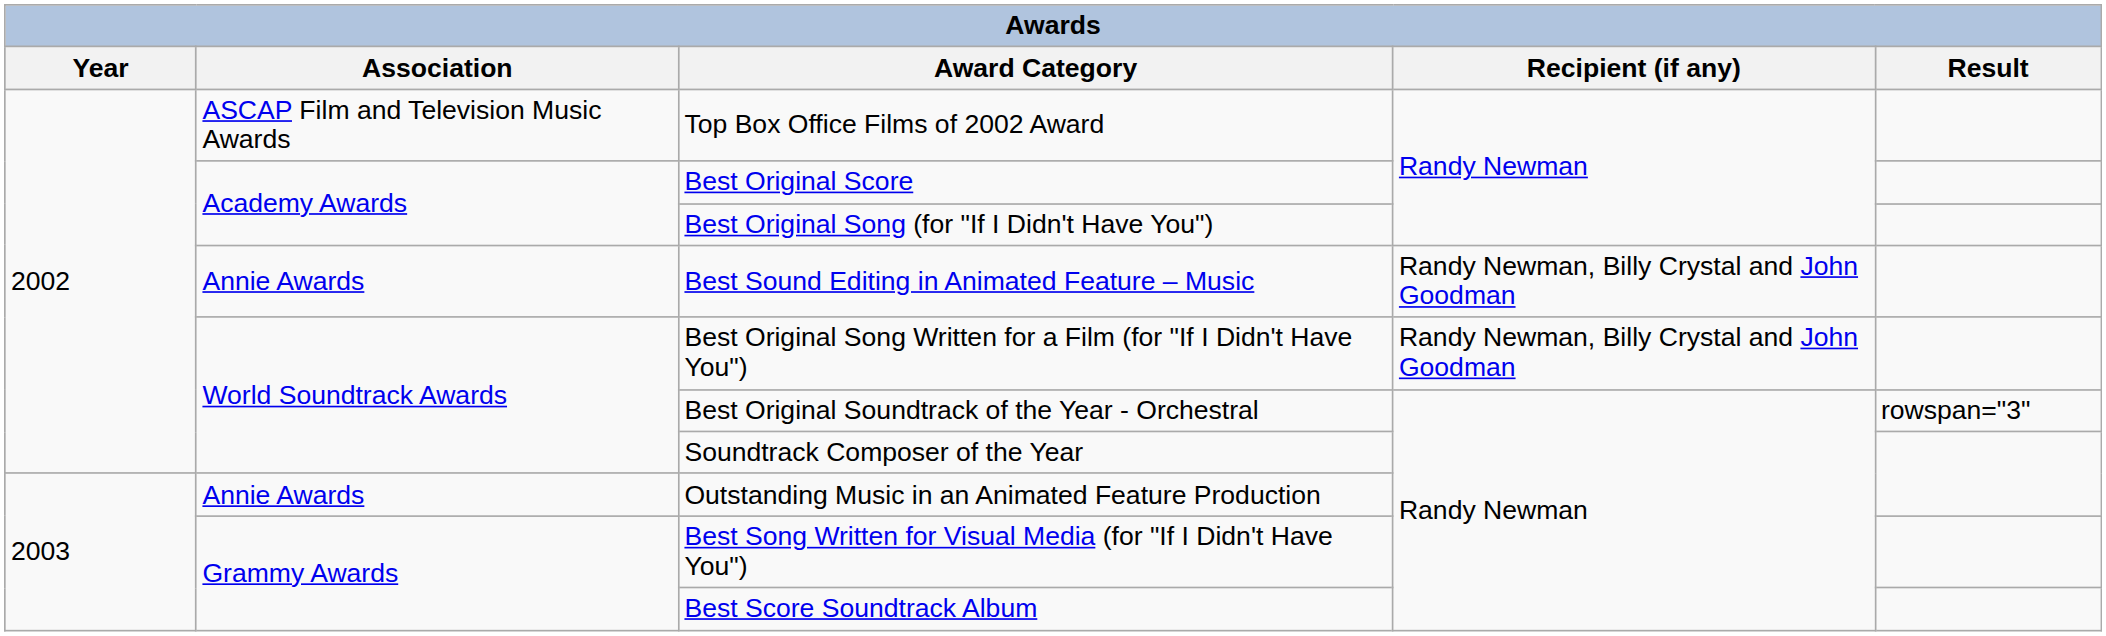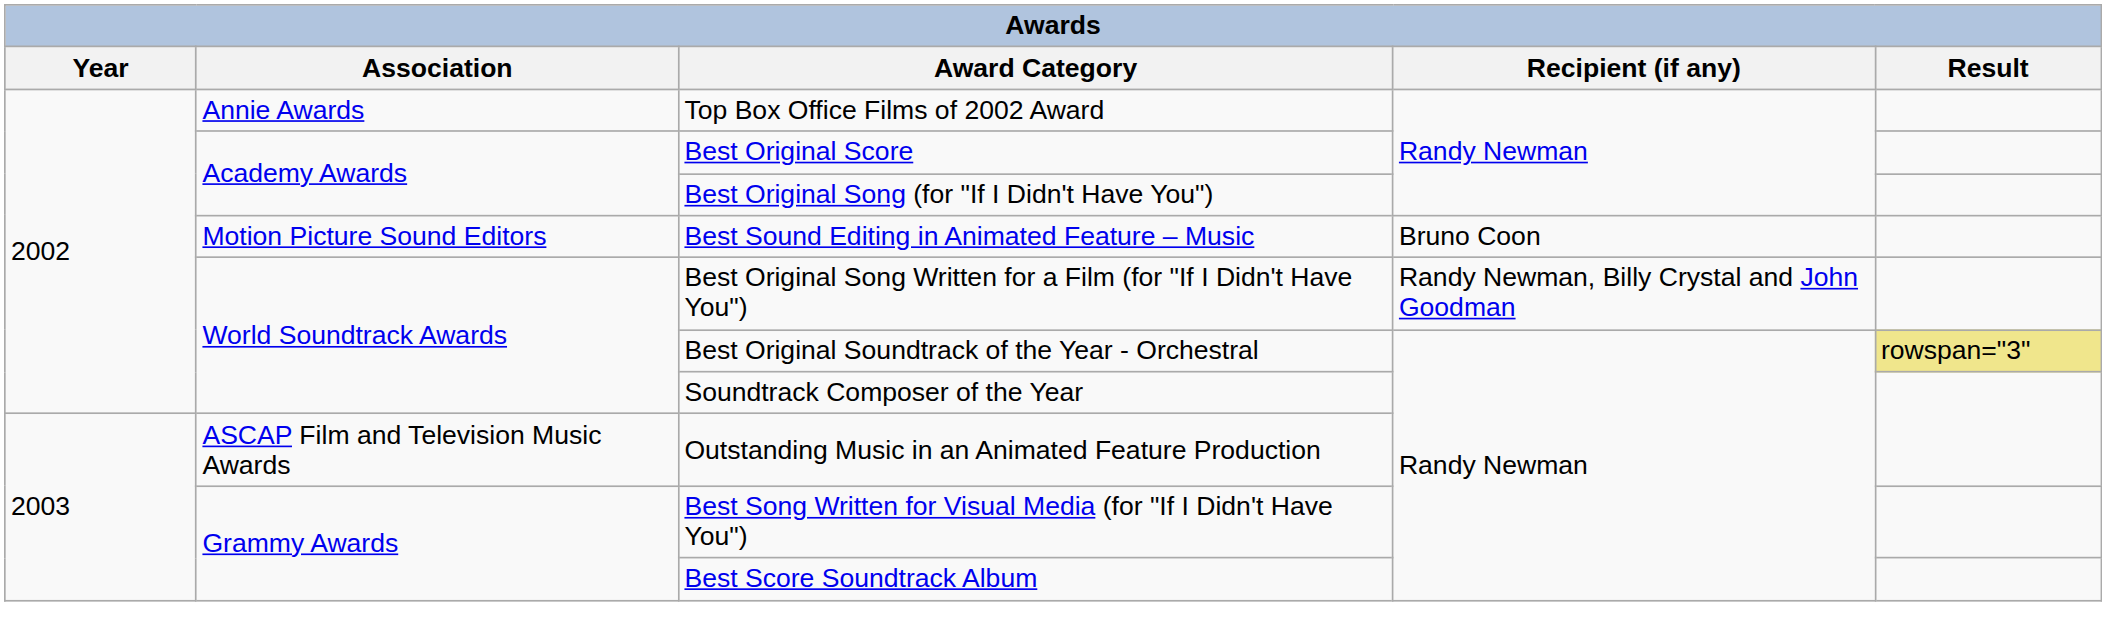(402, 124) ASCAP Film and Television Music Awards -> (283, 109) Annie Awards
(283, 280) Annie Awards -> (374, 236) Motion Picture Sound Editors
(1628, 280) Randy Newman, Billy Crystal and John Goodman -> (1470, 236) Bruno Coon
(1956, 410) no background -> (1956, 350) khaki background
(283, 494) Annie Awards -> (402, 449) ASCAP Film and Television Music Awards
